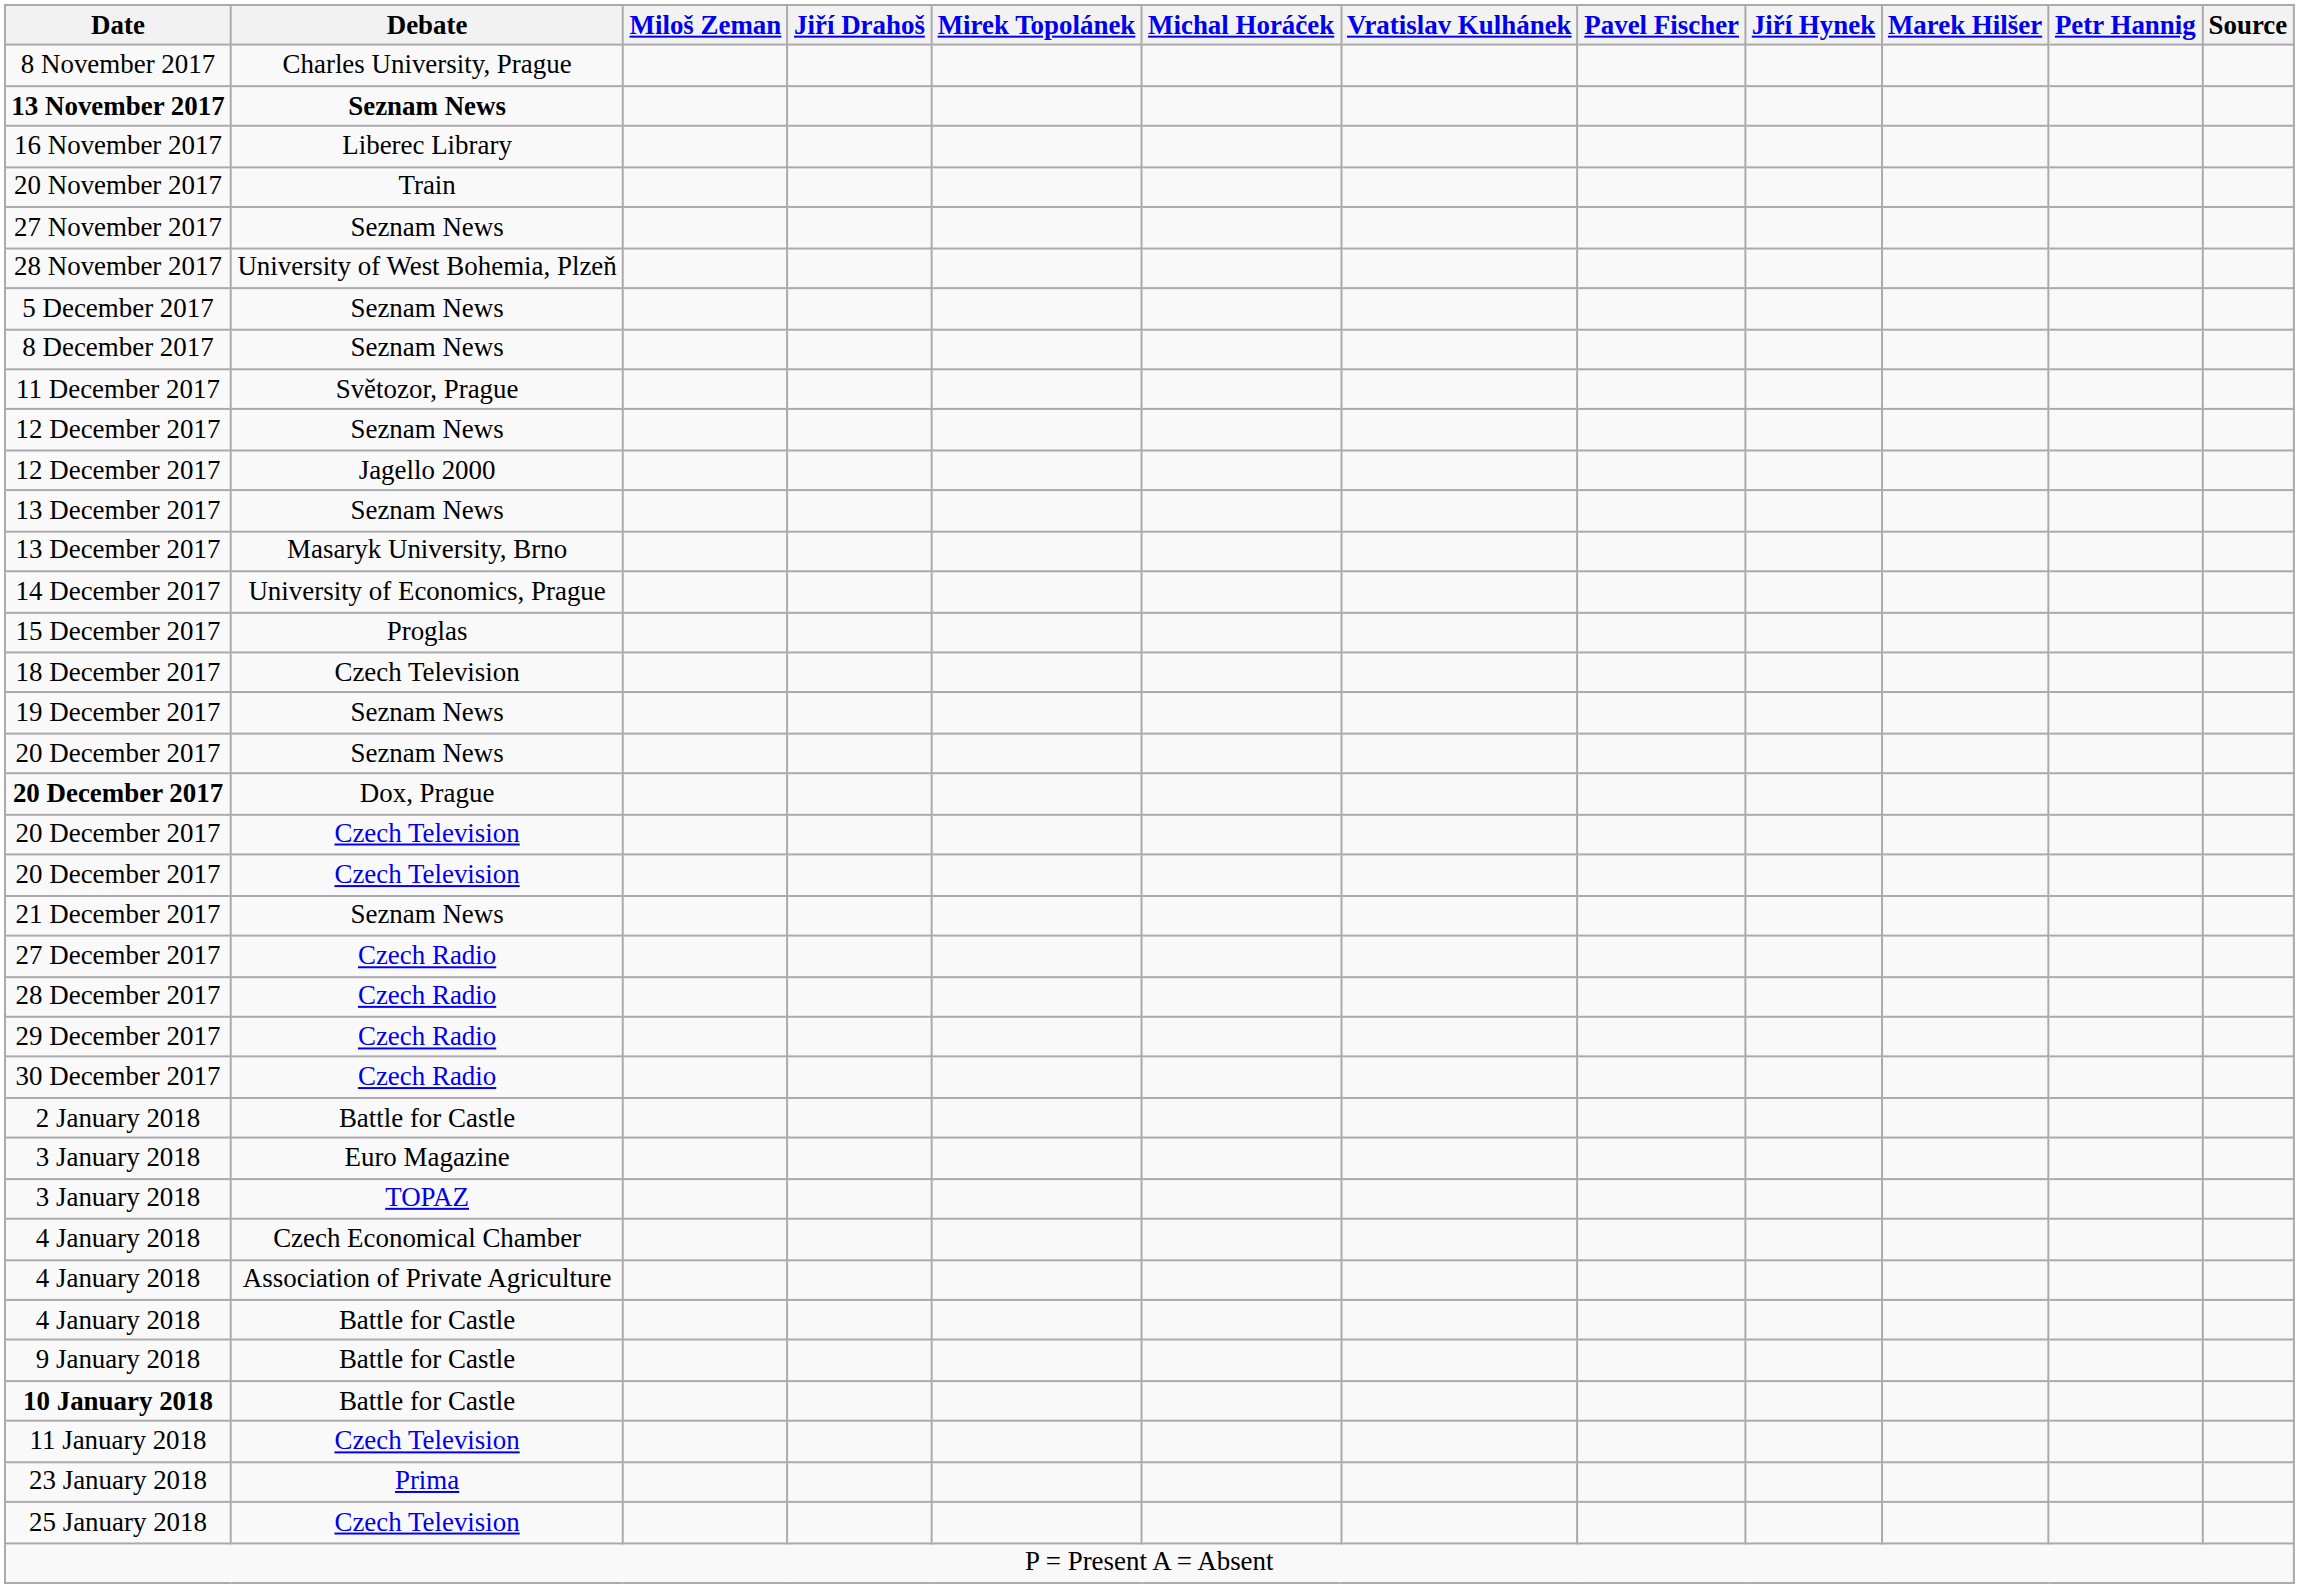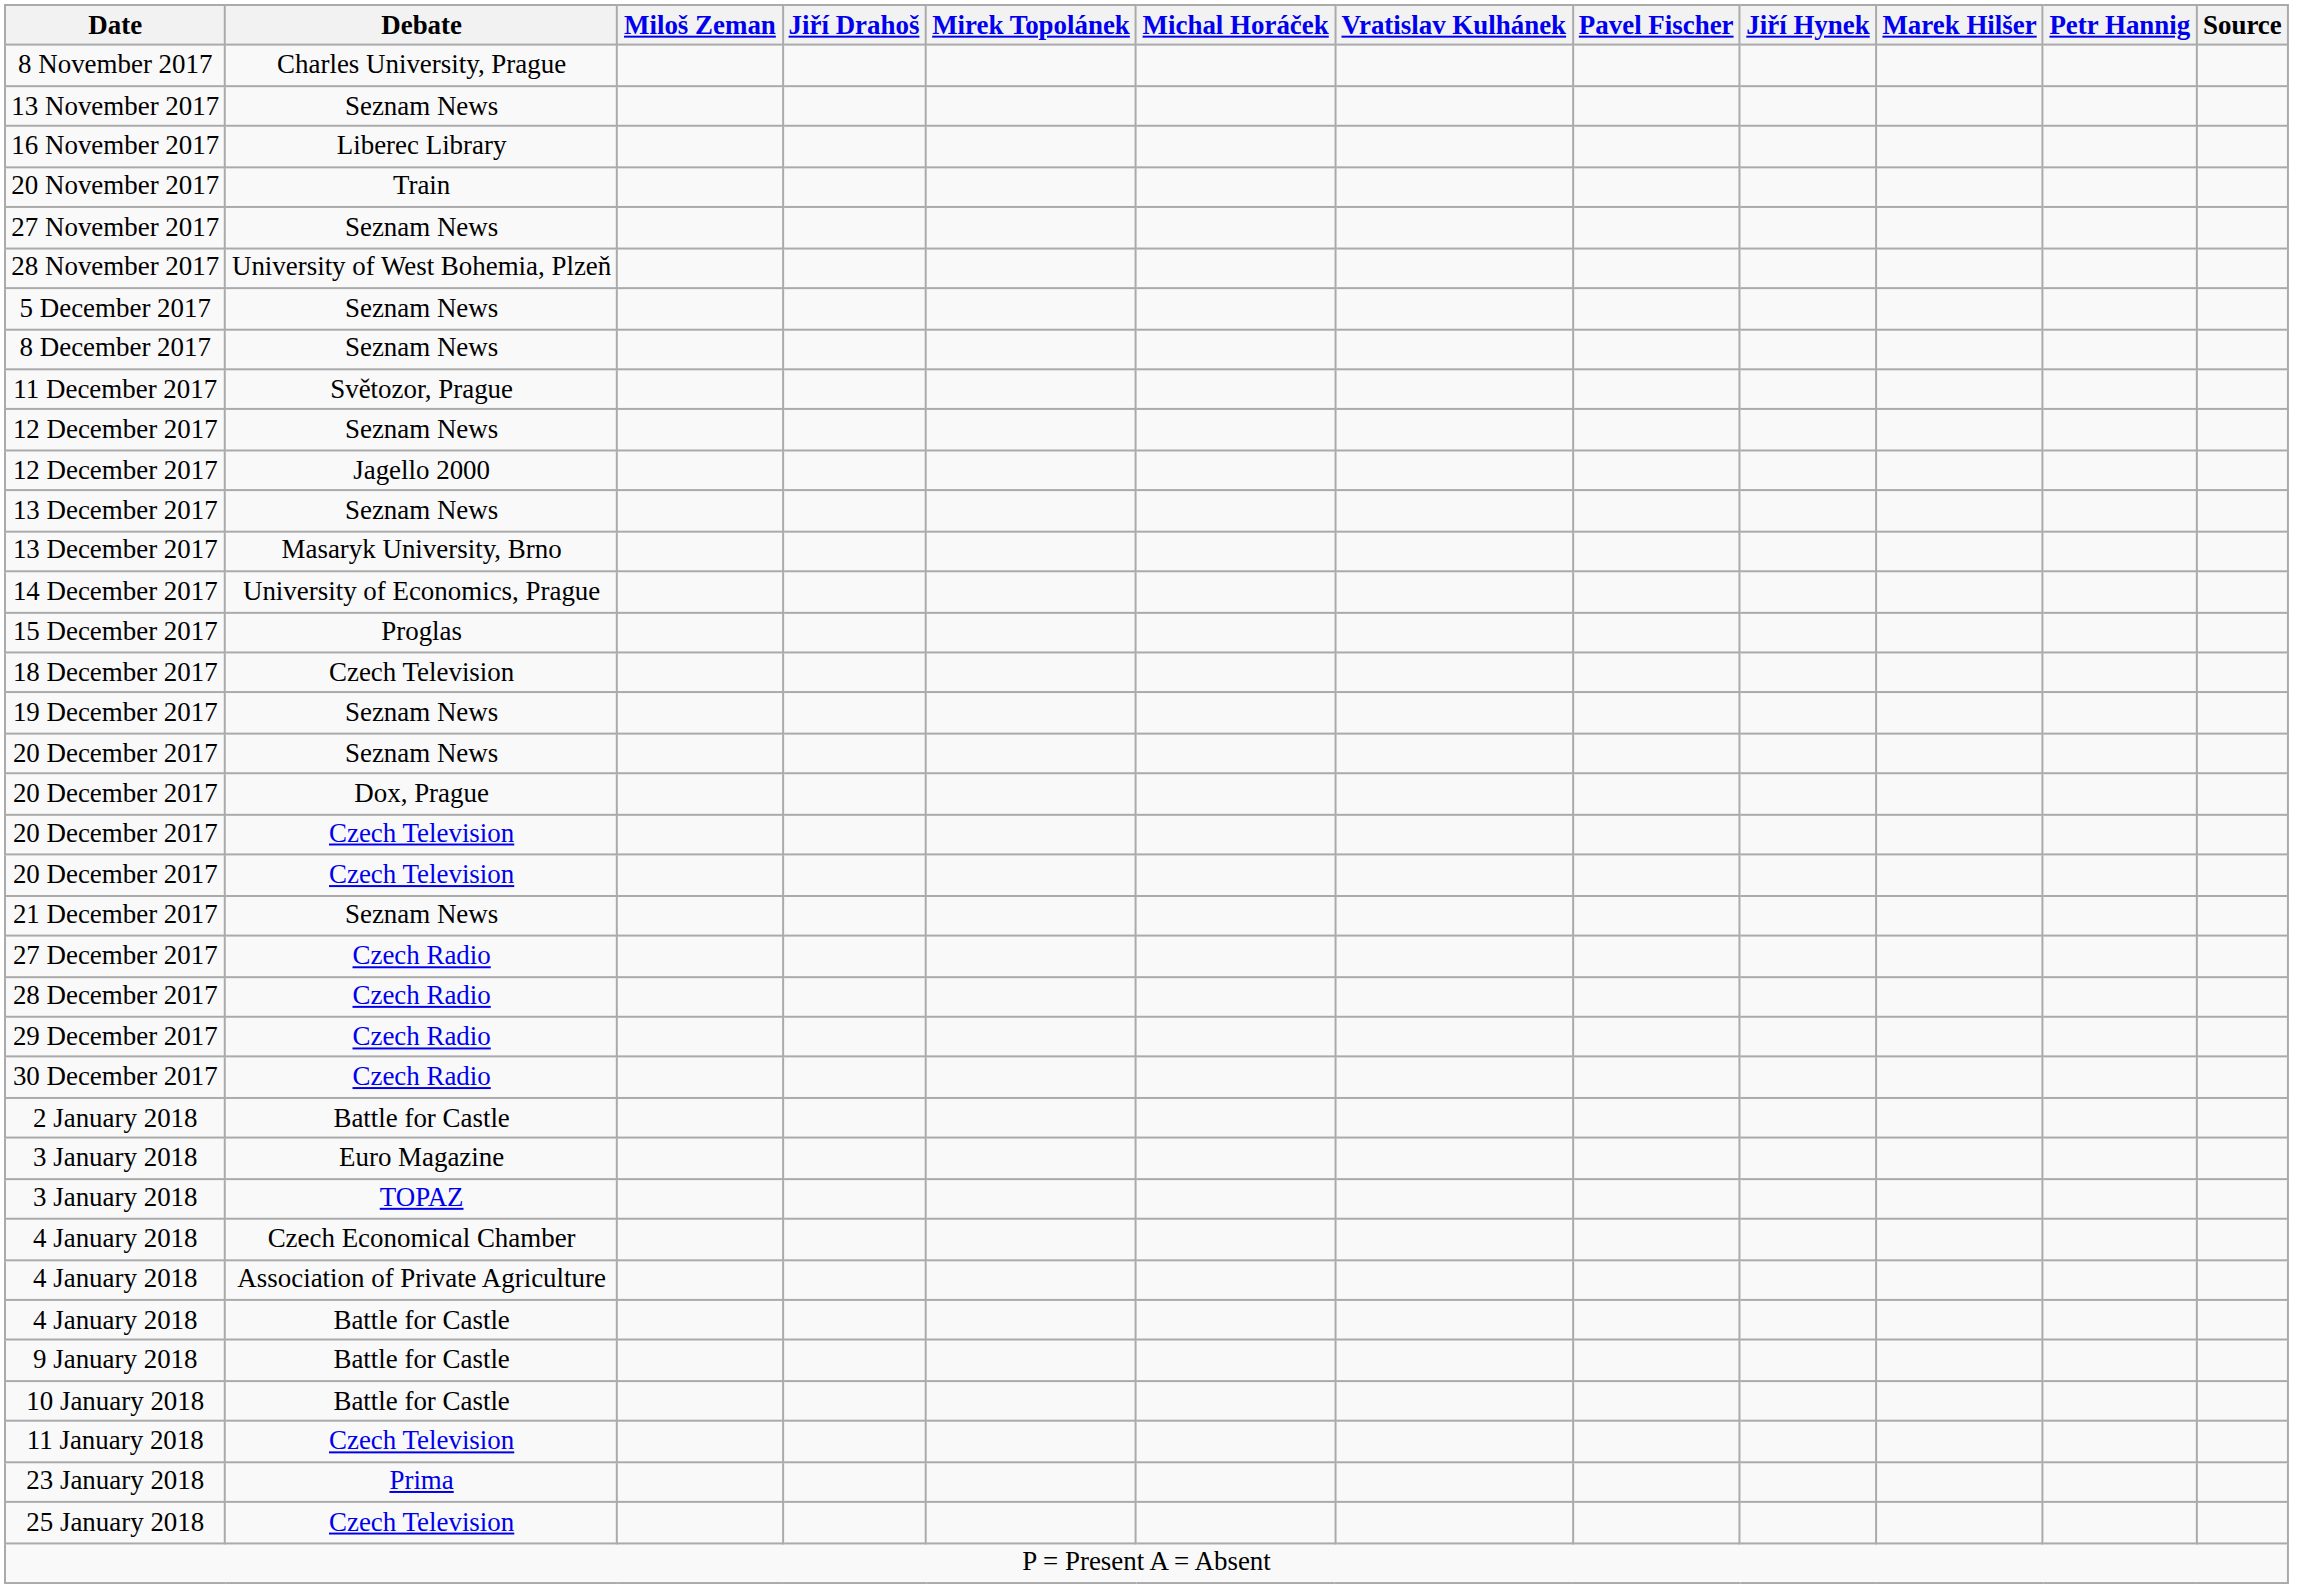(118, 105) bold -> (115, 105) normal
(427, 105) bold -> (422, 105) normal
(118, 793) bold -> (115, 793) normal
(118, 1400) bold -> (115, 1400) normal
